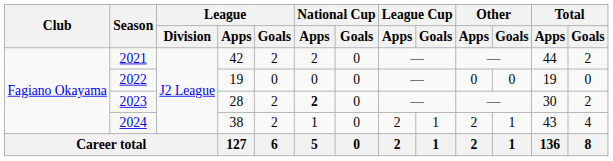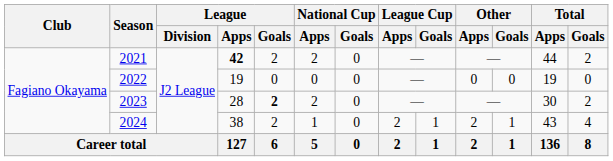(236, 58) normal -> (236, 58) bold
(274, 101) normal -> (274, 101) bold
(314, 101) bold -> (314, 101) normal
